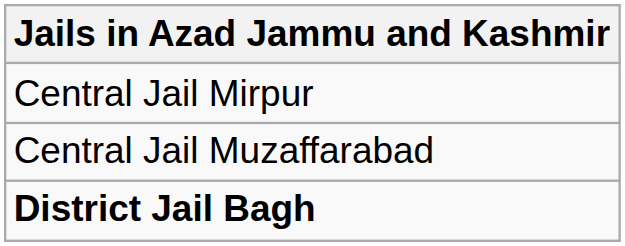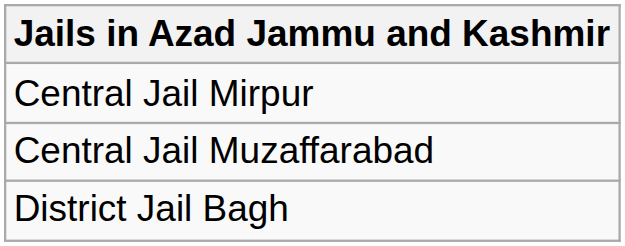(165, 209) bold -> (151, 209) normal
